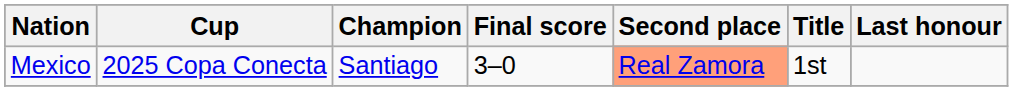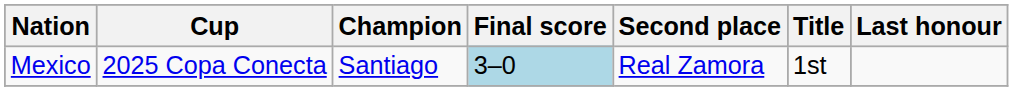(495, 66) no background -> (495, 66) lightblue background
(691, 66) lightsalmon background -> (691, 66) no background
